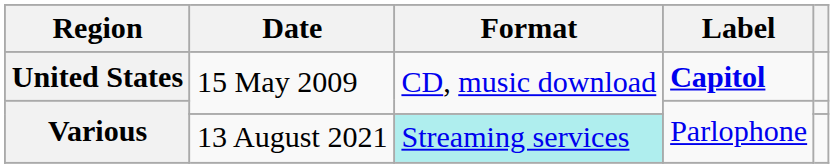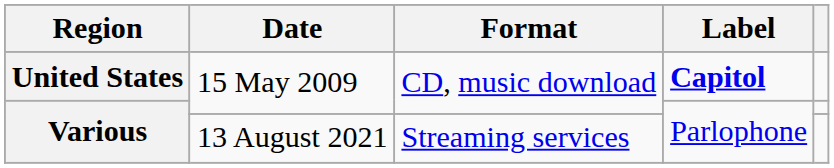(515, 137) paleturquoise background -> (515, 137) no background
